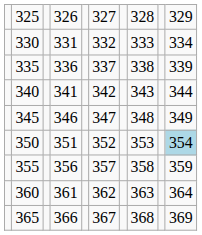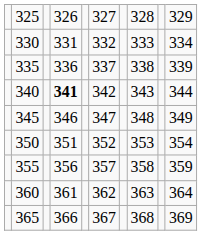(66, 92) normal -> (66, 92) bold
(181, 142) lightblue background -> (181, 142) no background
